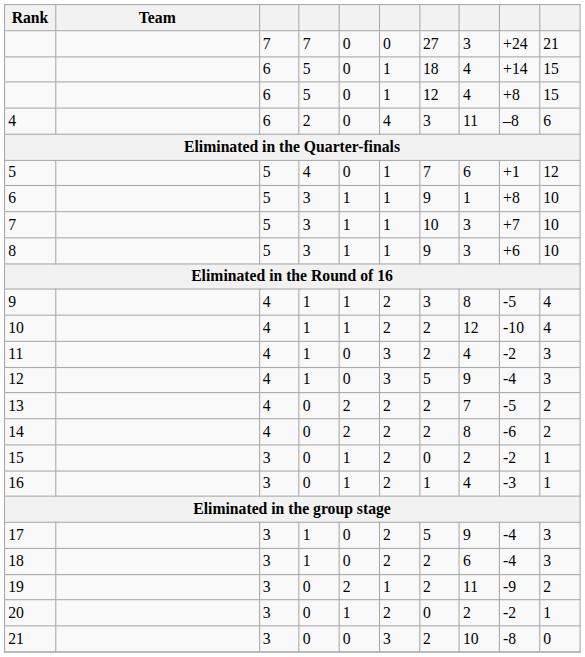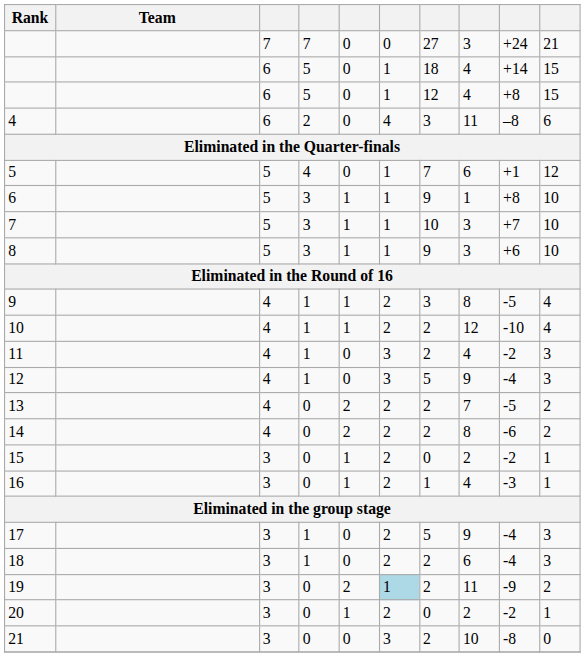(387, 587) no background -> (387, 587) lightblue background
